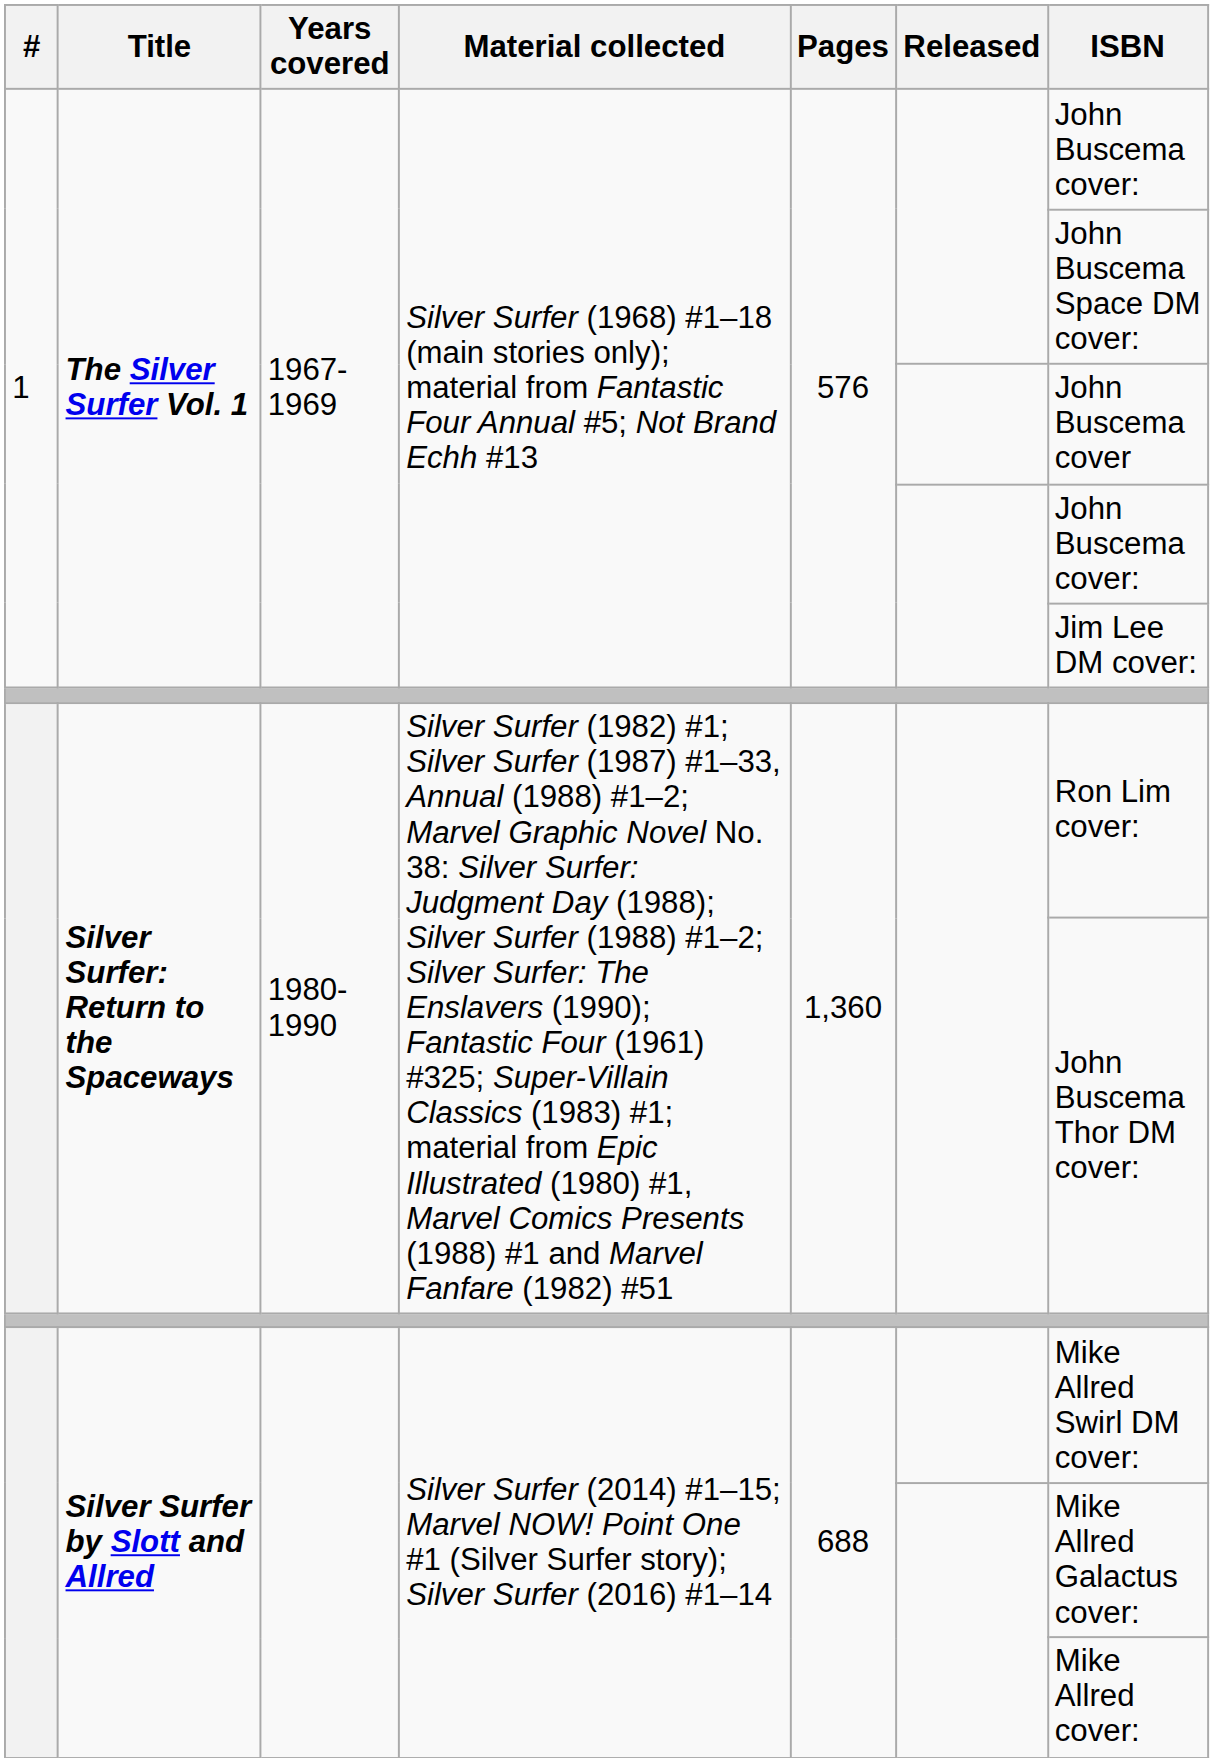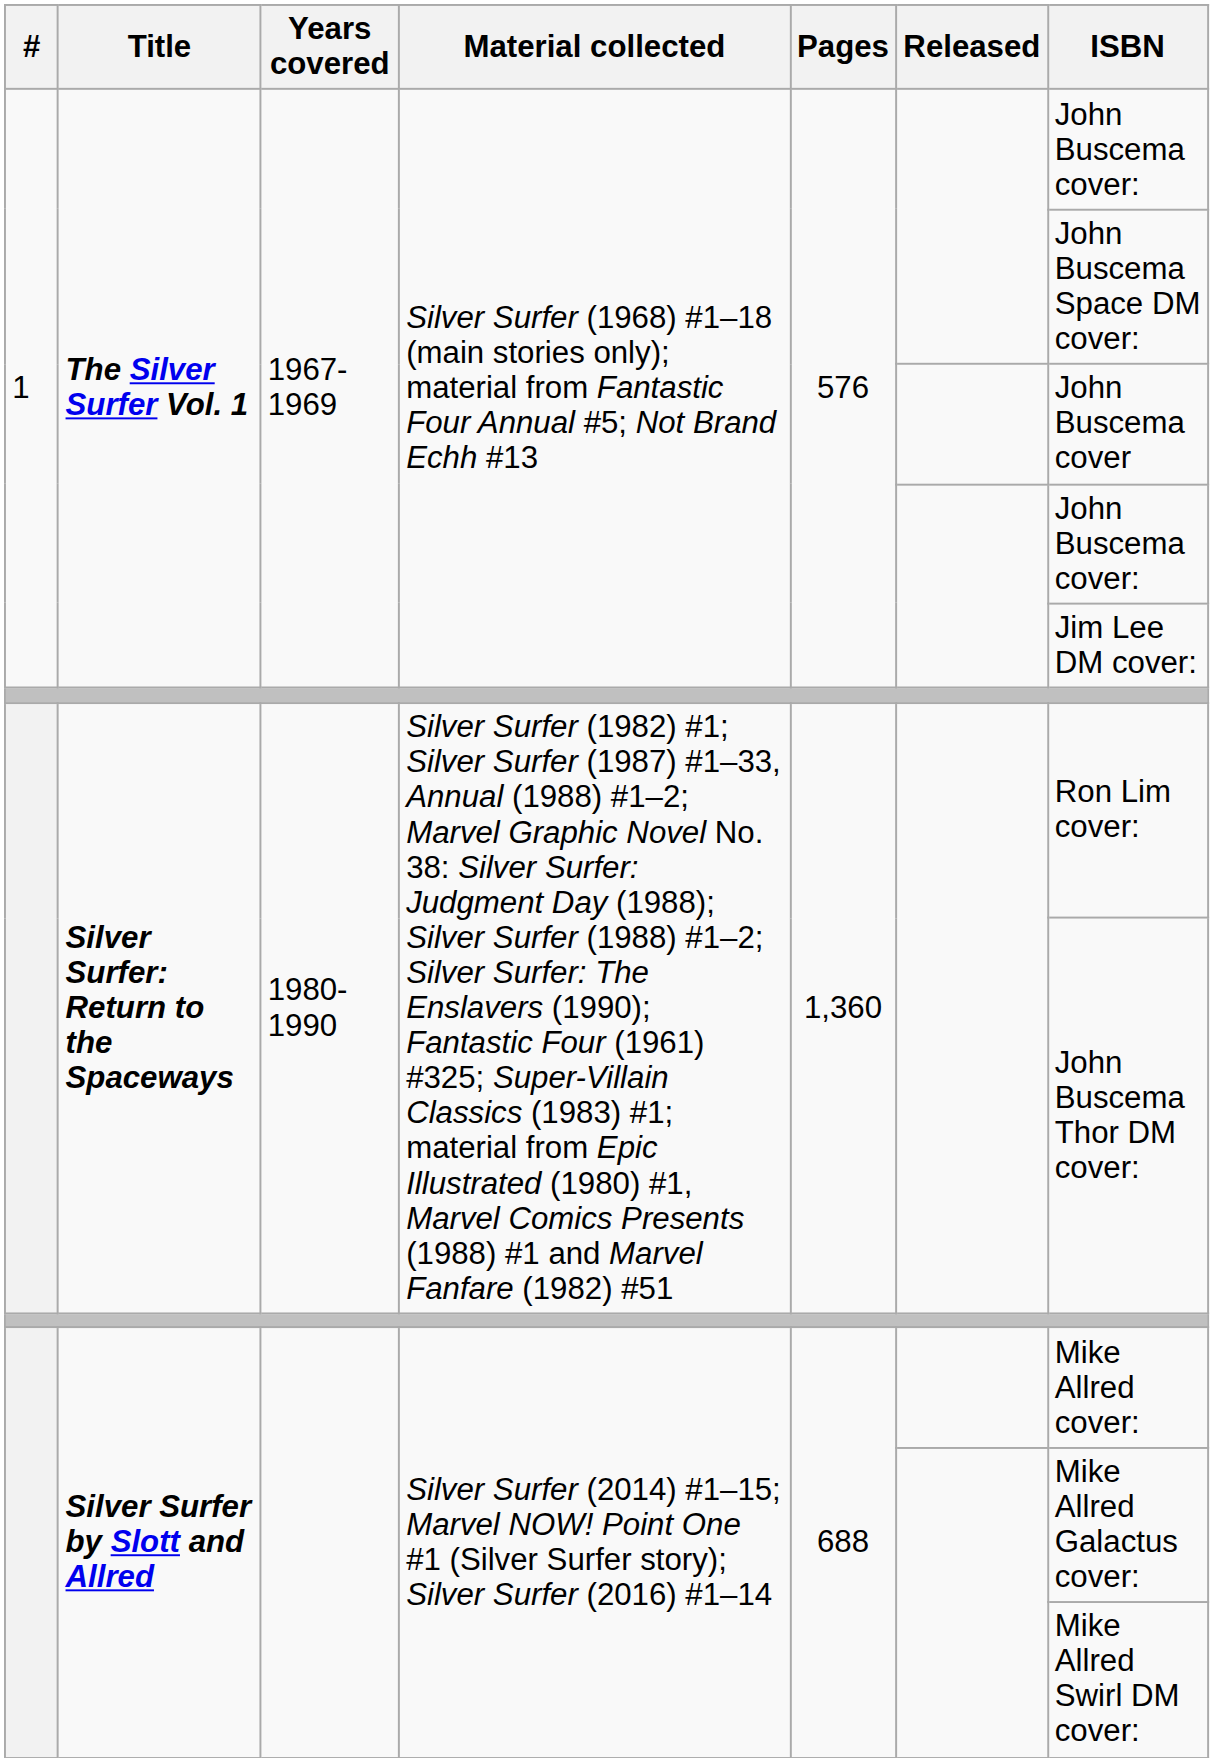(1117, 1404) Mike Allred Swirl DM cover: -> (1097, 1387) Mike Allred cover:
(1097, 1696) Mike Allred cover: -> (1117, 1679) Mike Allred Swirl DM cover:
